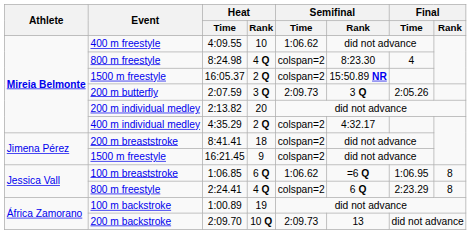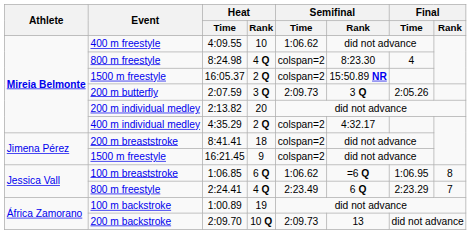(301, 190) colspan=2 -> (301, 190) 2:23.49
(450, 190) 8 -> (450, 190) 7
